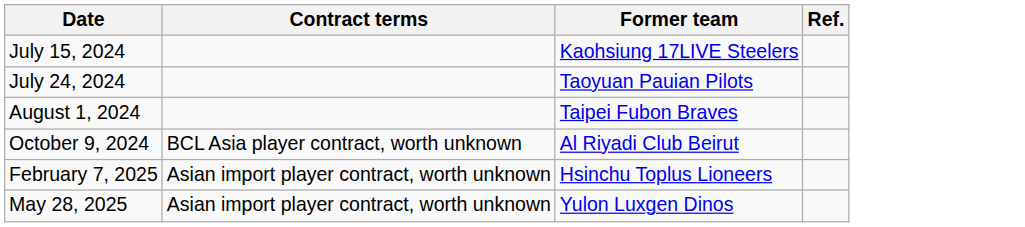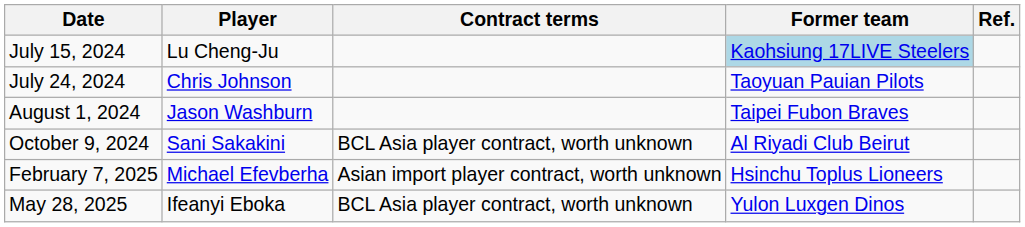+ column: (248, 19)
(679, 50) no background -> (850, 50) lightblue background
(359, 205) Asian import player contract, worth unknown -> (515, 205) BCL Asia player contract, worth unknown
